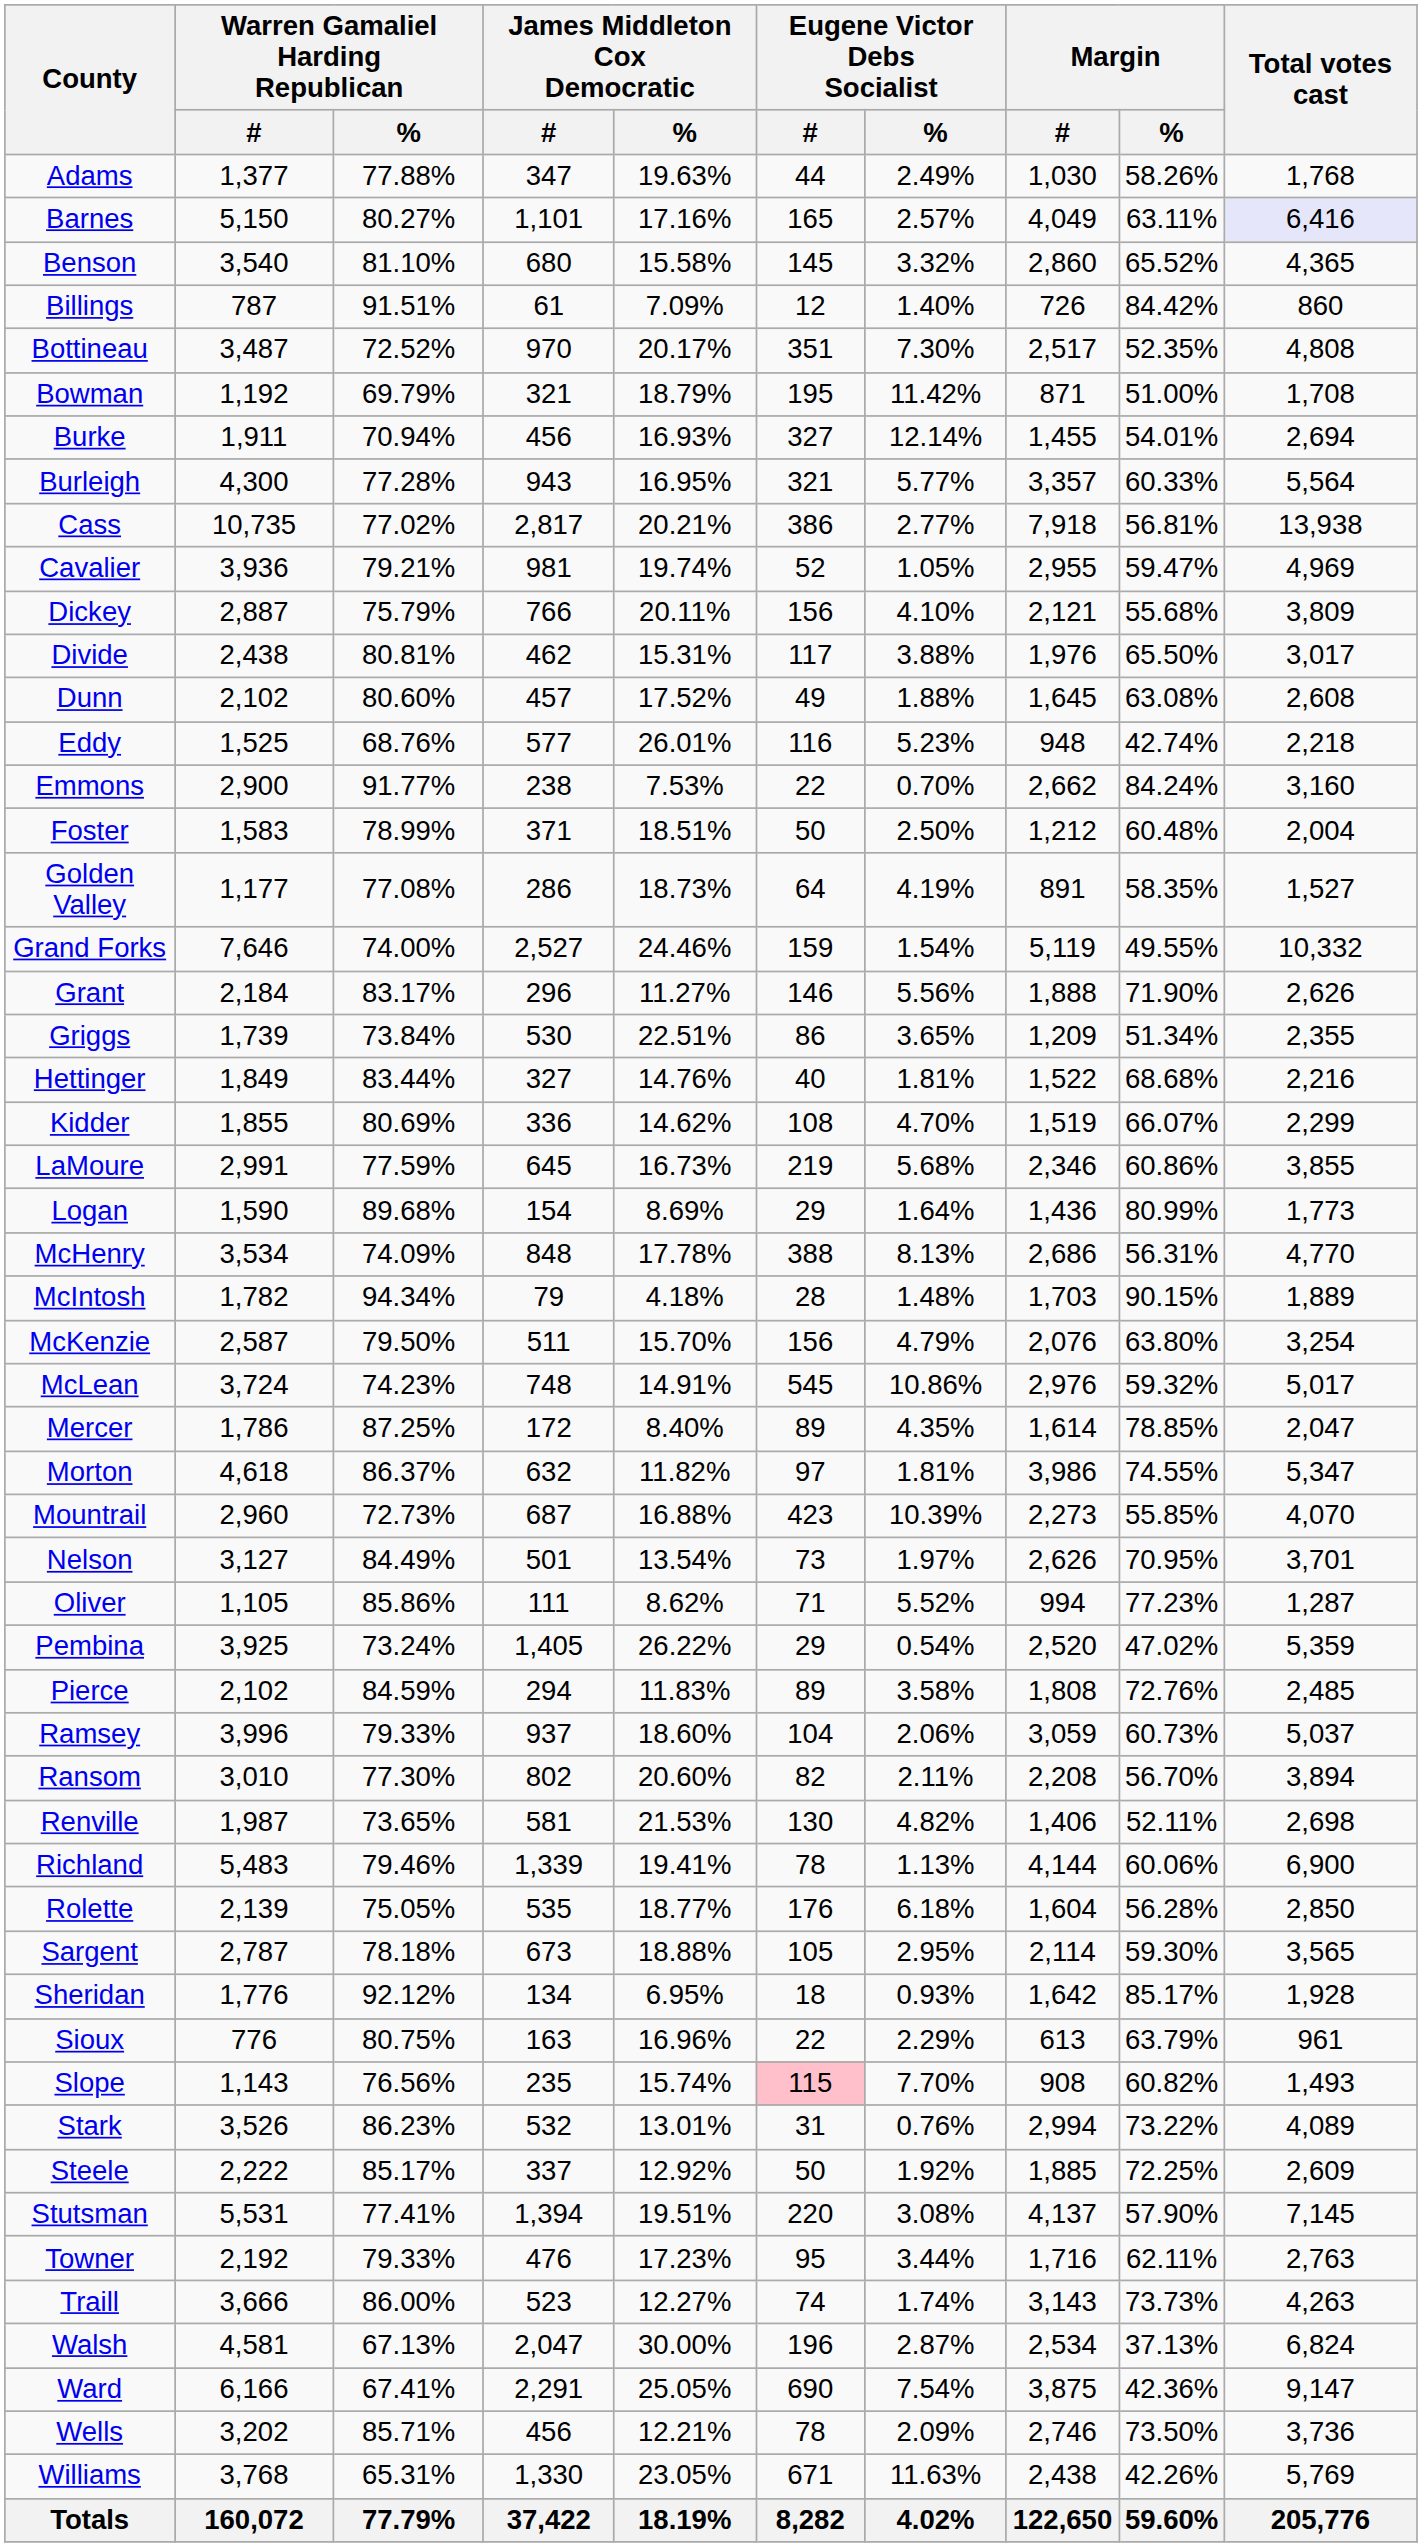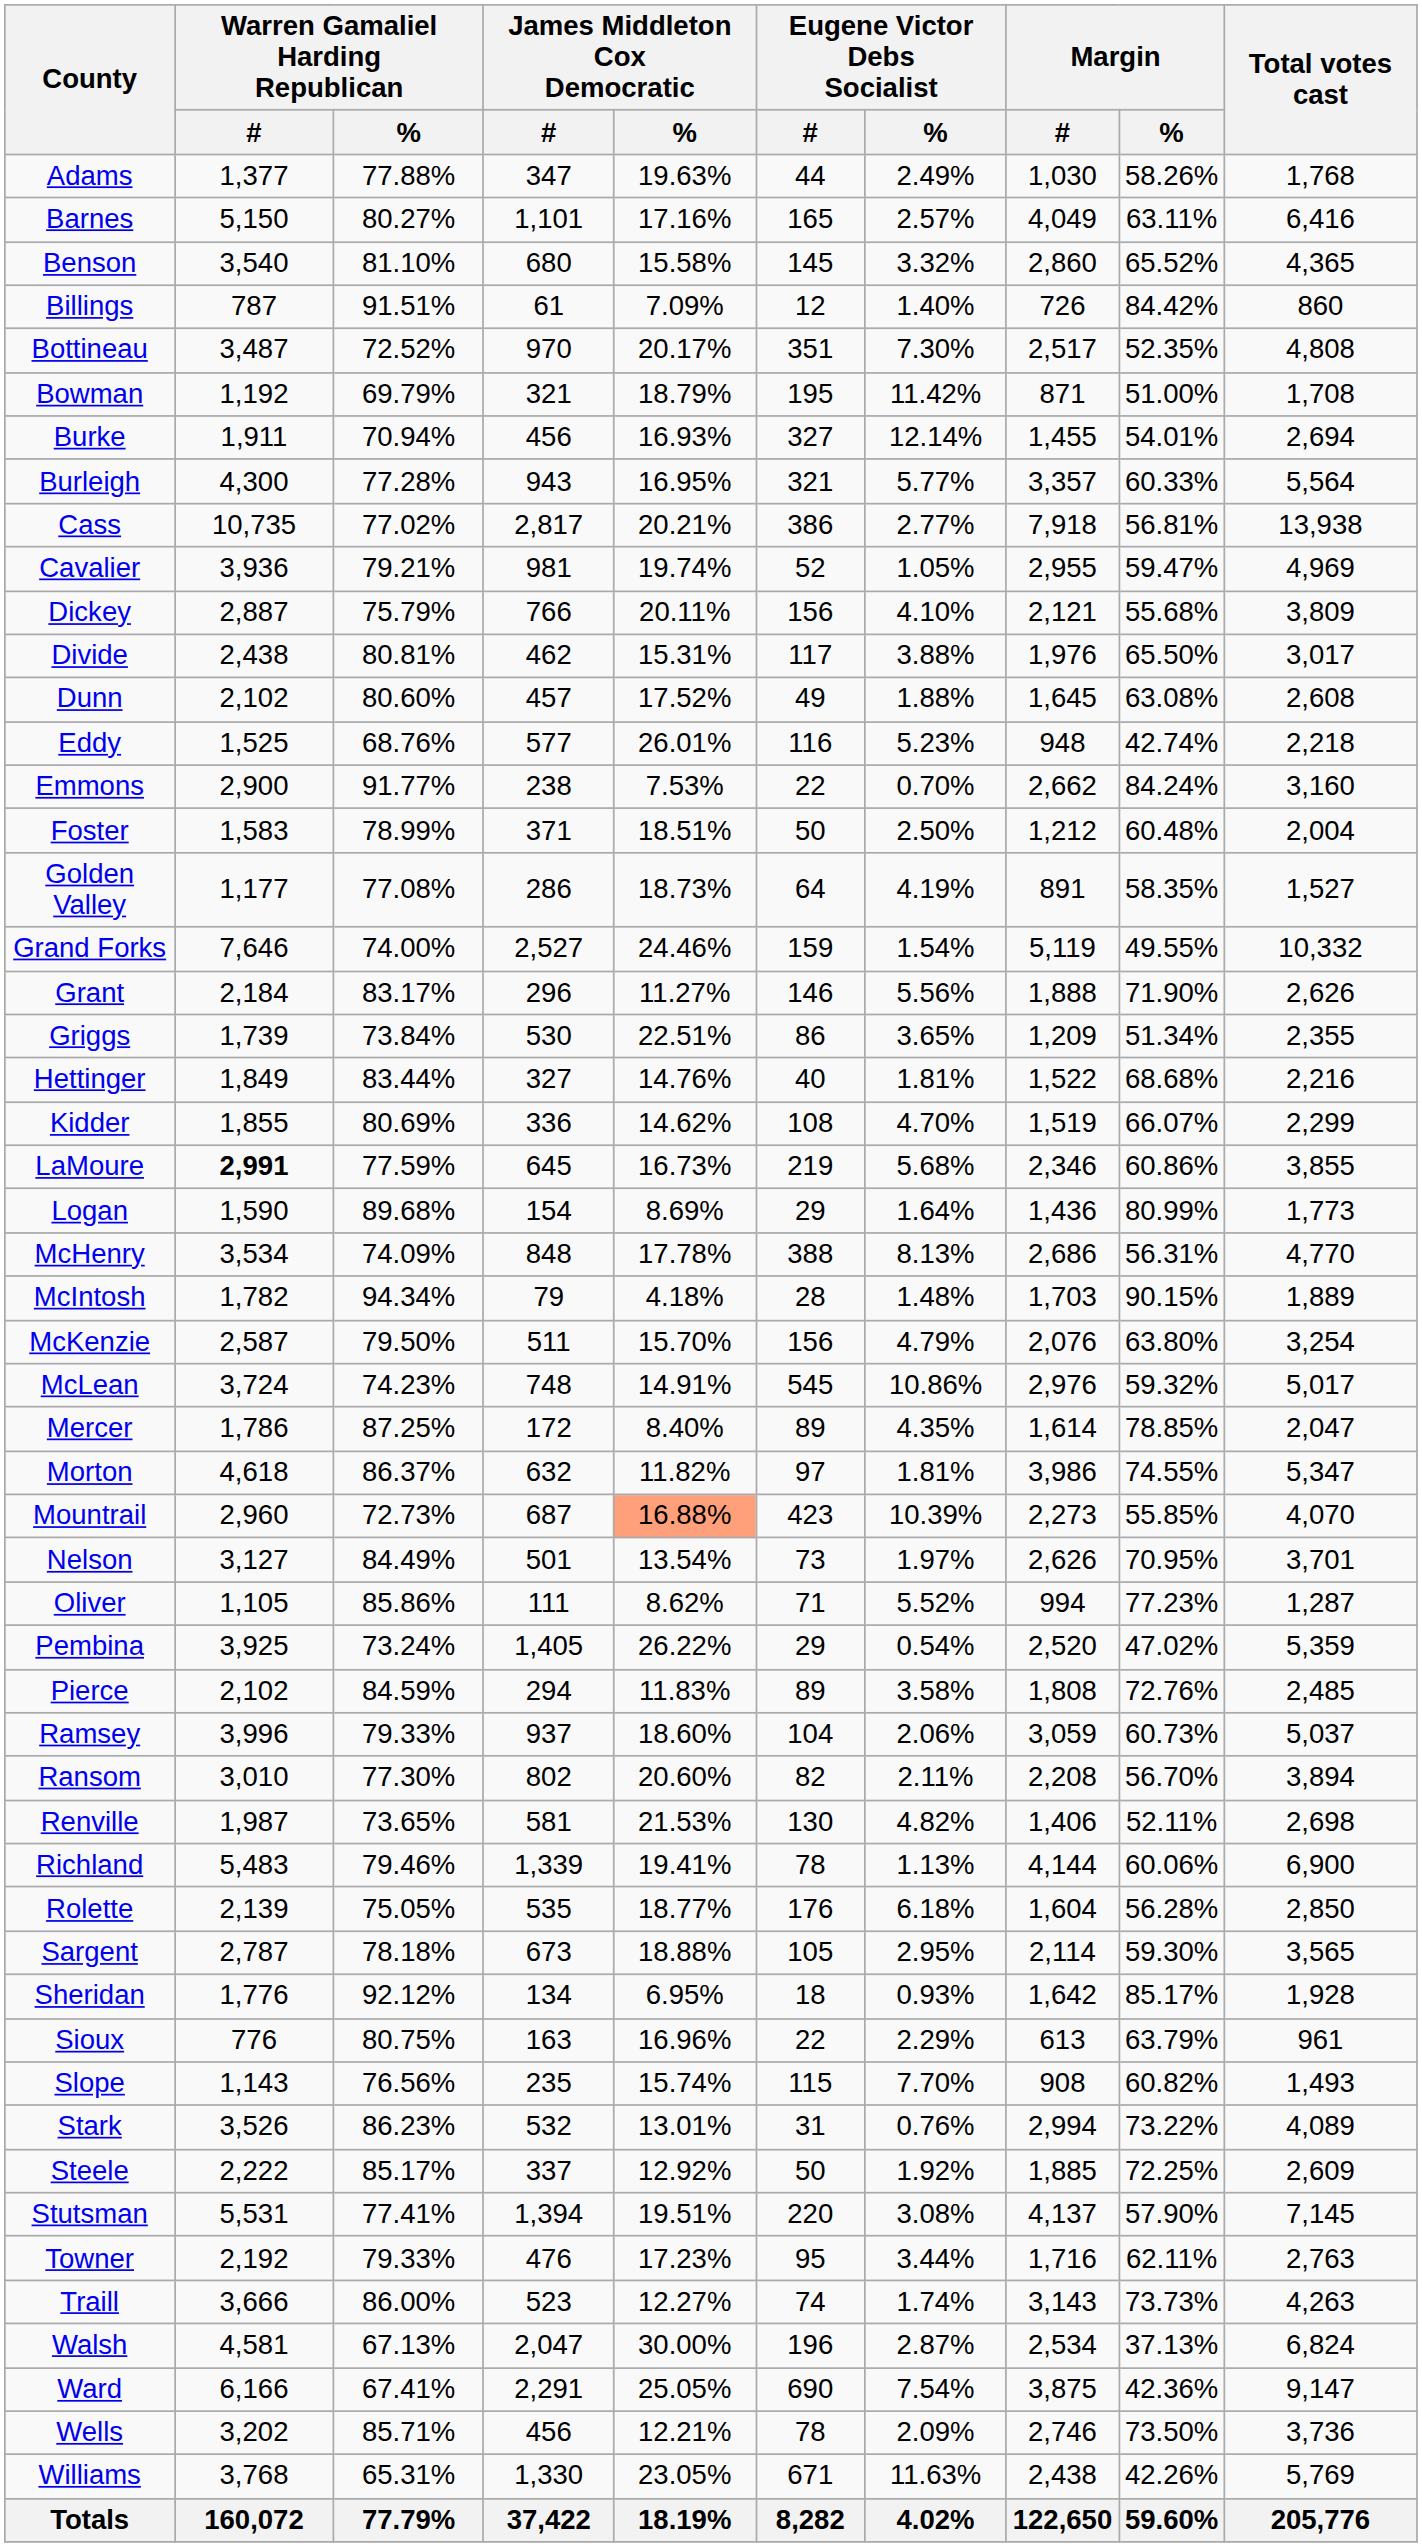(1320, 219) lavender background -> (1320, 219) no background
(254, 1166) normal -> (254, 1166) bold
(685, 1515) no background -> (685, 1515) lightsalmon background
(810, 2083) pink background -> (810, 2083) no background
